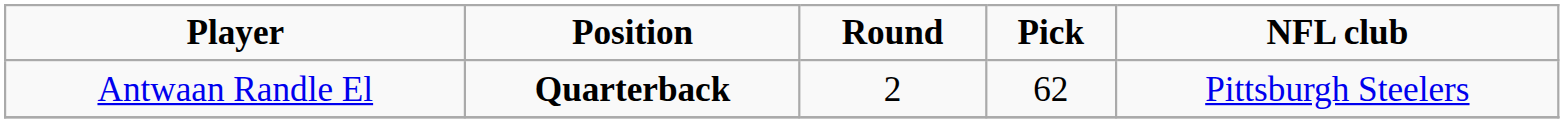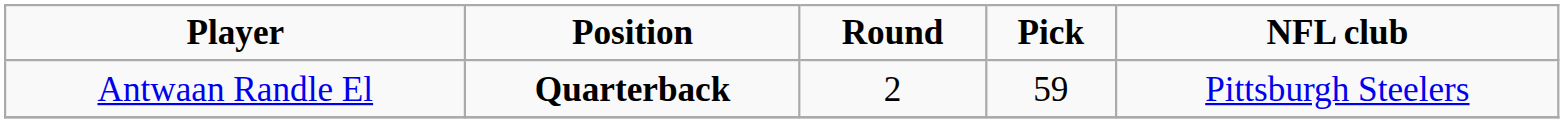(1051, 88) 62 -> (1051, 88) 59
